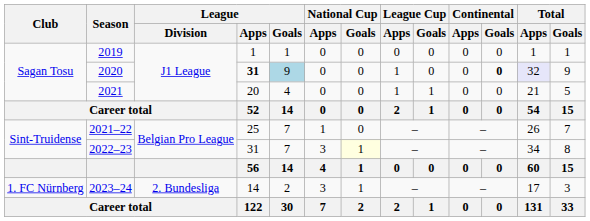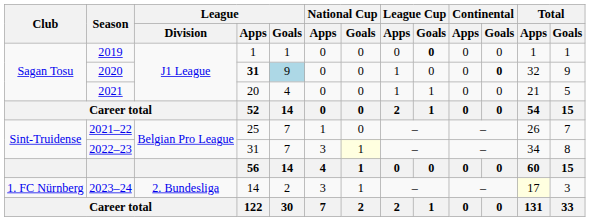(431, 52) normal -> (431, 52) bold
(533, 71) lavender background -> (533, 71) no background
(533, 187) no background -> (533, 187) lightyellow background
